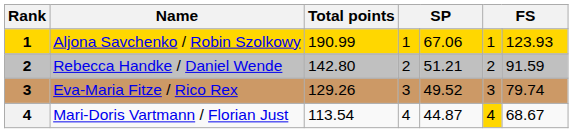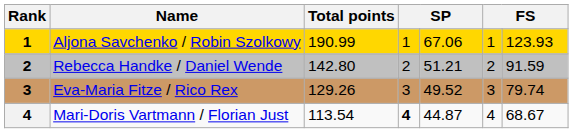(406, 115) normal -> (406, 115) bold
(491, 115) gold background -> (491, 115) no background
